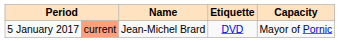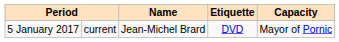(100, 29) lightsalmon background -> (100, 29) no background
